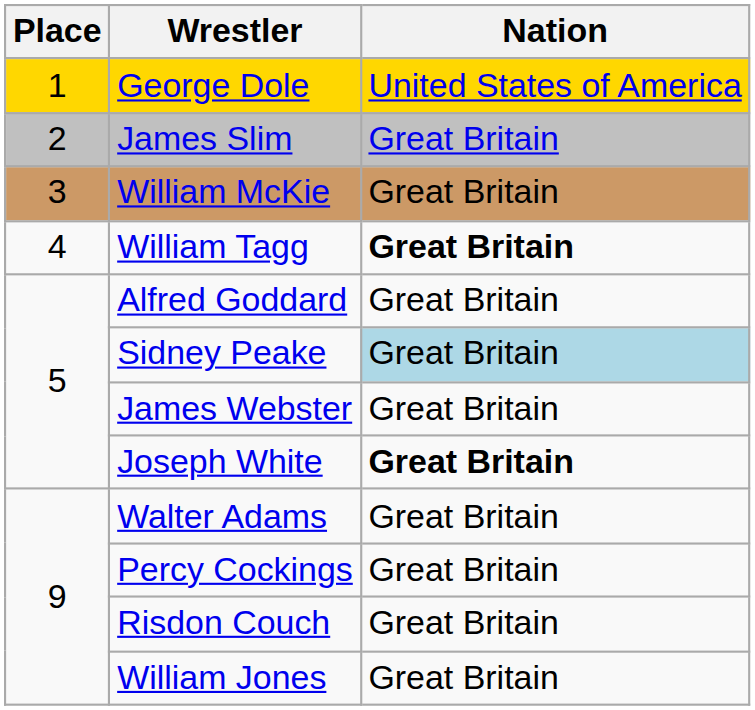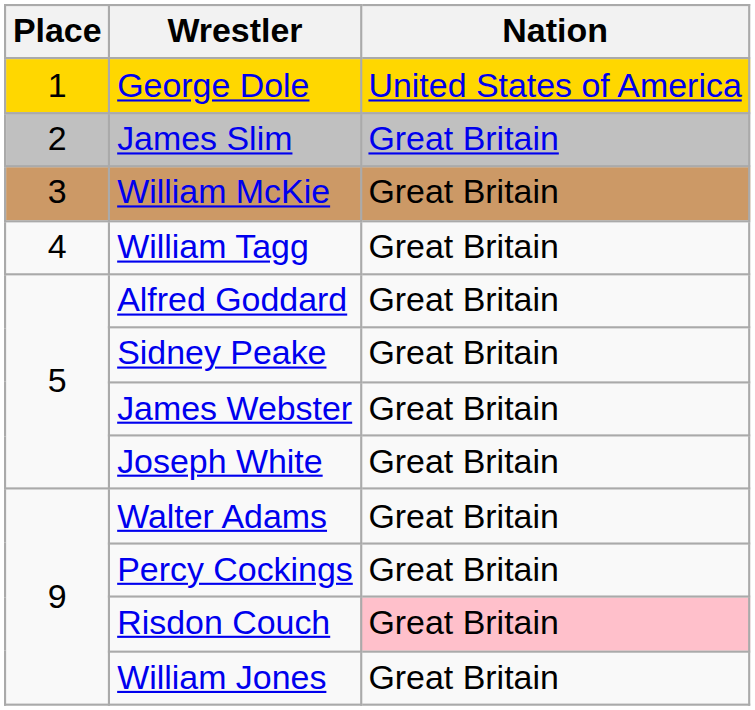(471, 246) bold -> (464, 246) normal
(464, 354) lightblue background -> (464, 354) no background
(471, 461) bold -> (464, 461) normal
(464, 623) no background -> (464, 623) pink background
